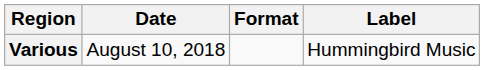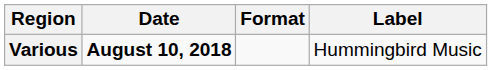(156, 49) normal -> (159, 49) bold
